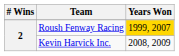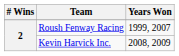(149, 27) gold background -> (149, 27) no background
